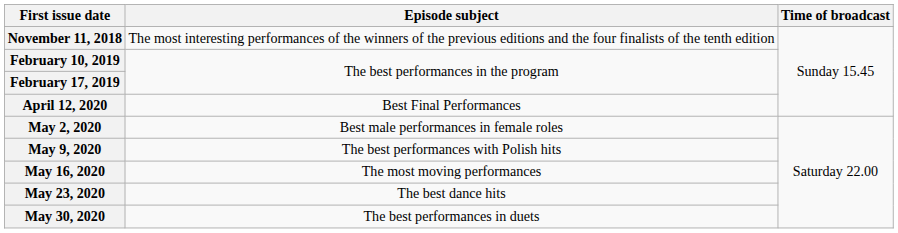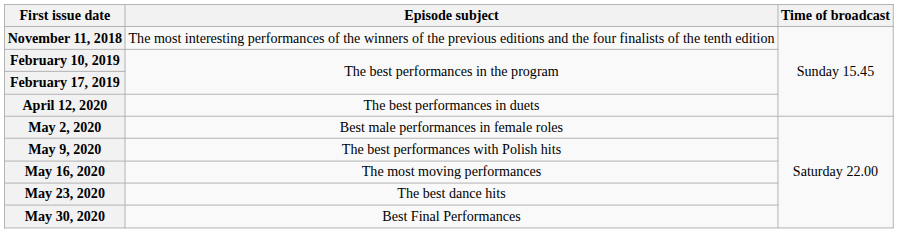(451, 104) Best Final Performances -> (451, 104) The best performances in duets
(451, 216) The best performances in duets -> (451, 216) Best Final Performances
